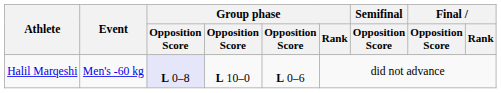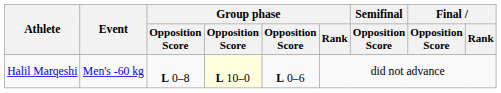(175, 78) lavender background -> (175, 78) no background
(233, 78) no background -> (233, 78) lightyellow background
